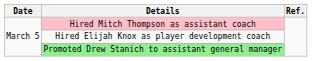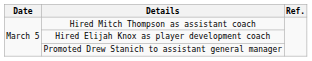(163, 24) pink background -> (163, 24) no background
(163, 50) lightgreen background -> (163, 50) no background
